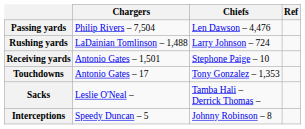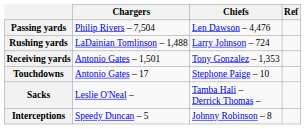(231, 59) Stephone Paige – 10 -> (236, 59) Tony Gonzalez – 1,353
(236, 74) Tony Gonzalez – 1,353 -> (231, 74) Stephone Paige – 10
